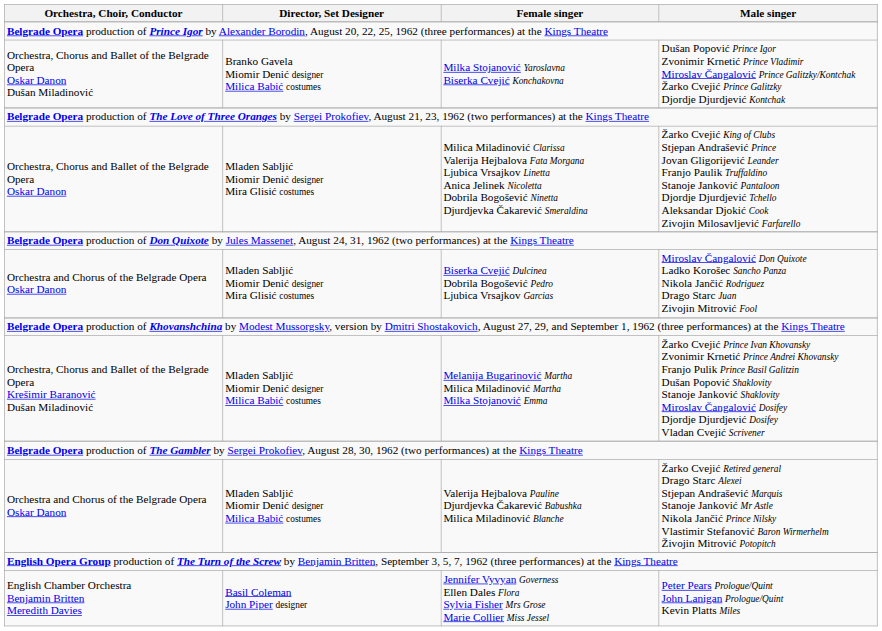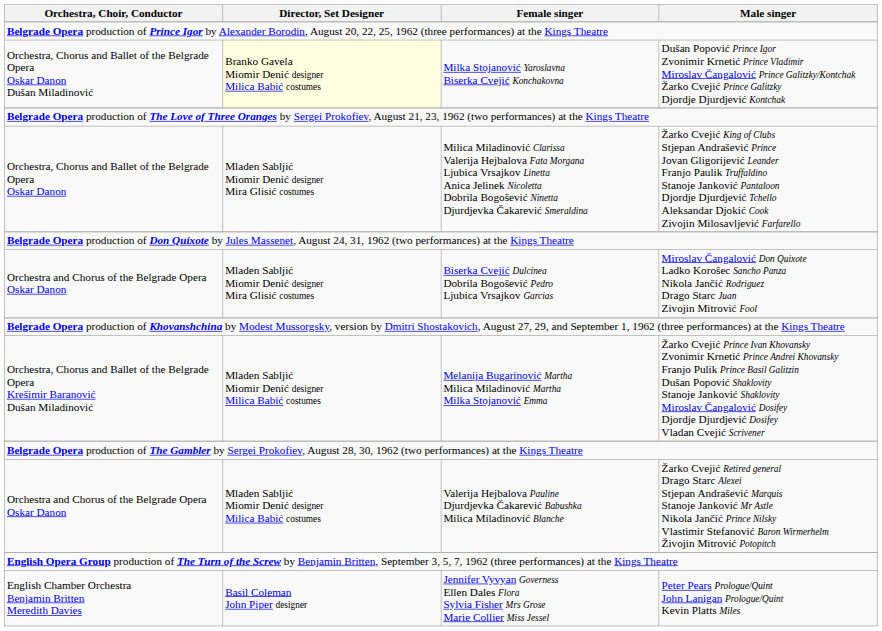(274, 74) no background -> (274, 74) lightyellow background
